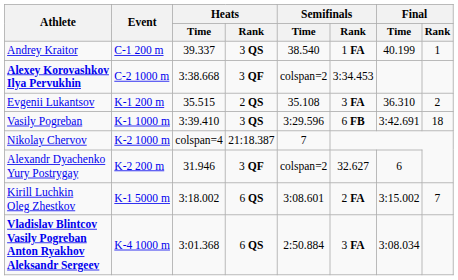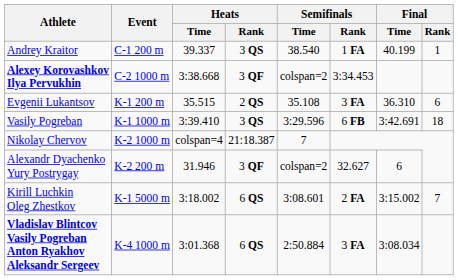(437, 102) 2 -> (437, 102) 6
